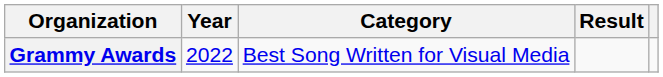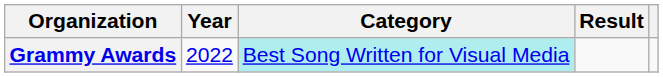(406, 54) no background -> (406, 54) paleturquoise background
